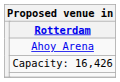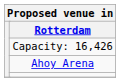(63, 47) Ahoy Arena -> (63, 47) Capacity: 16,426
(63, 64) Capacity: 16,426 -> (63, 64) Ahoy Arena
